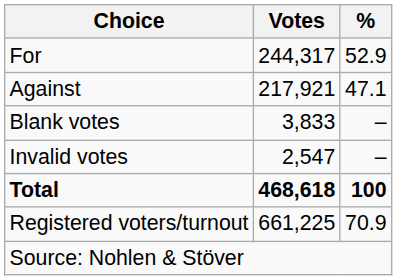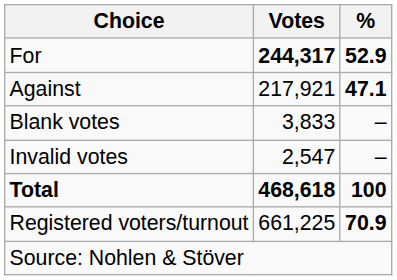(297, 55) normal -> (297, 55) bold
(366, 55) normal -> (366, 55) bold
(366, 88) normal -> (366, 88) bold
(366, 223) normal -> (366, 223) bold
